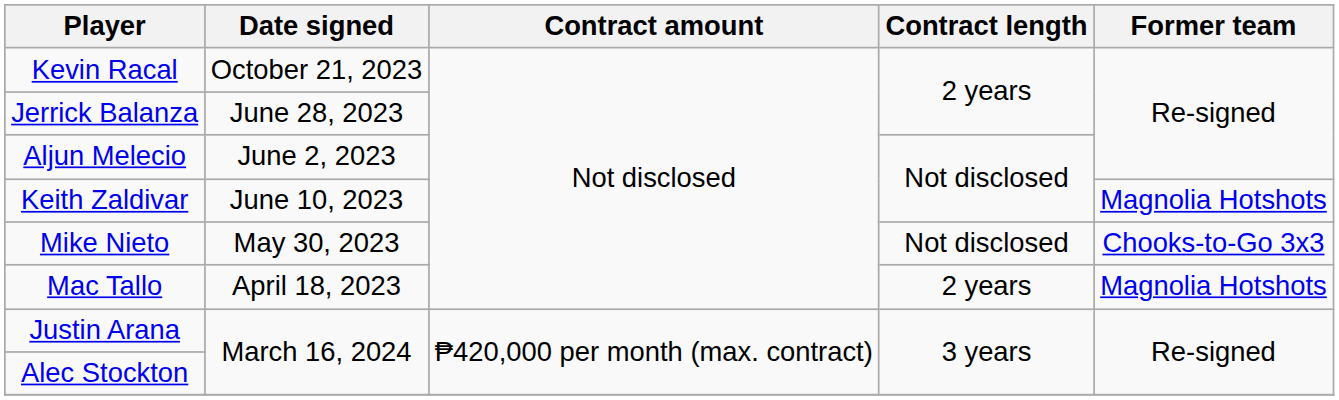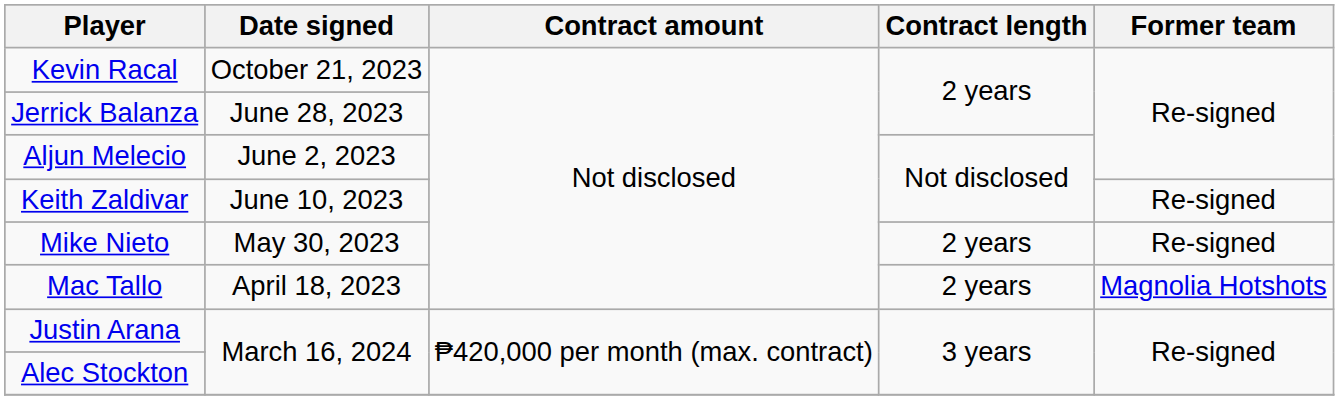(1213, 199) Magnolia Hotshots -> (1213, 199) Re-signed
(986, 243) Not disclosed -> (987, 243) 2 years
(1213, 243) Chooks-to-Go 3x3 -> (1213, 243) Re-signed
